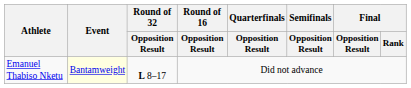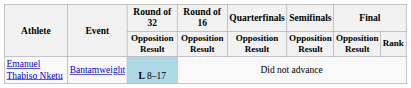(97, 70) lightyellow background -> (97, 70) no background
(152, 76) no background -> (152, 76) lightblue background
